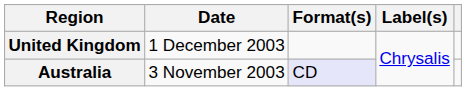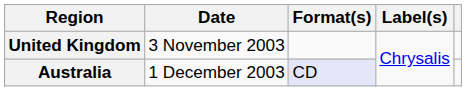(217, 45) 1 December 2003 -> (217, 45) 3 November 2003
(217, 72) 3 November 2003 -> (217, 72) 1 December 2003
